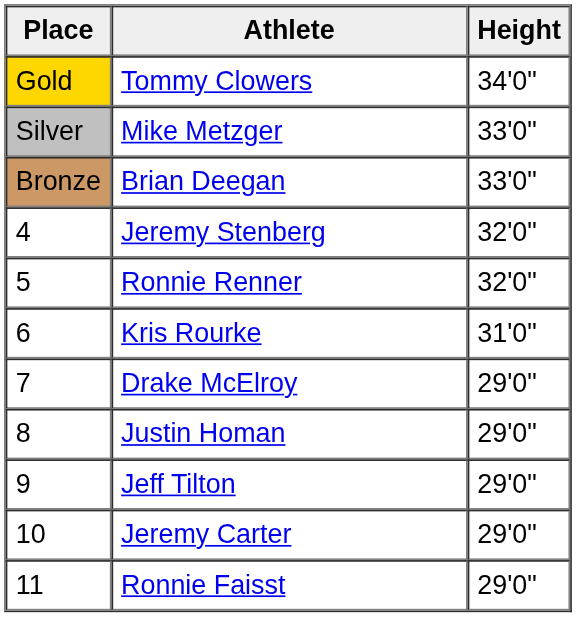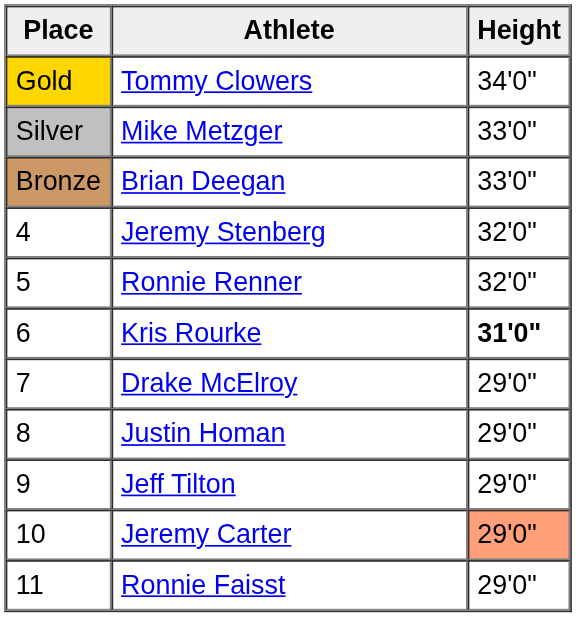(507, 332) normal -> (509, 332) bold
(507, 534) no background -> (507, 534) lightsalmon background
